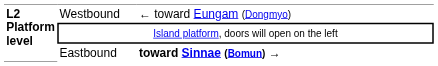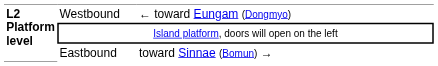(210, 52) bold -> (206, 52) normal
